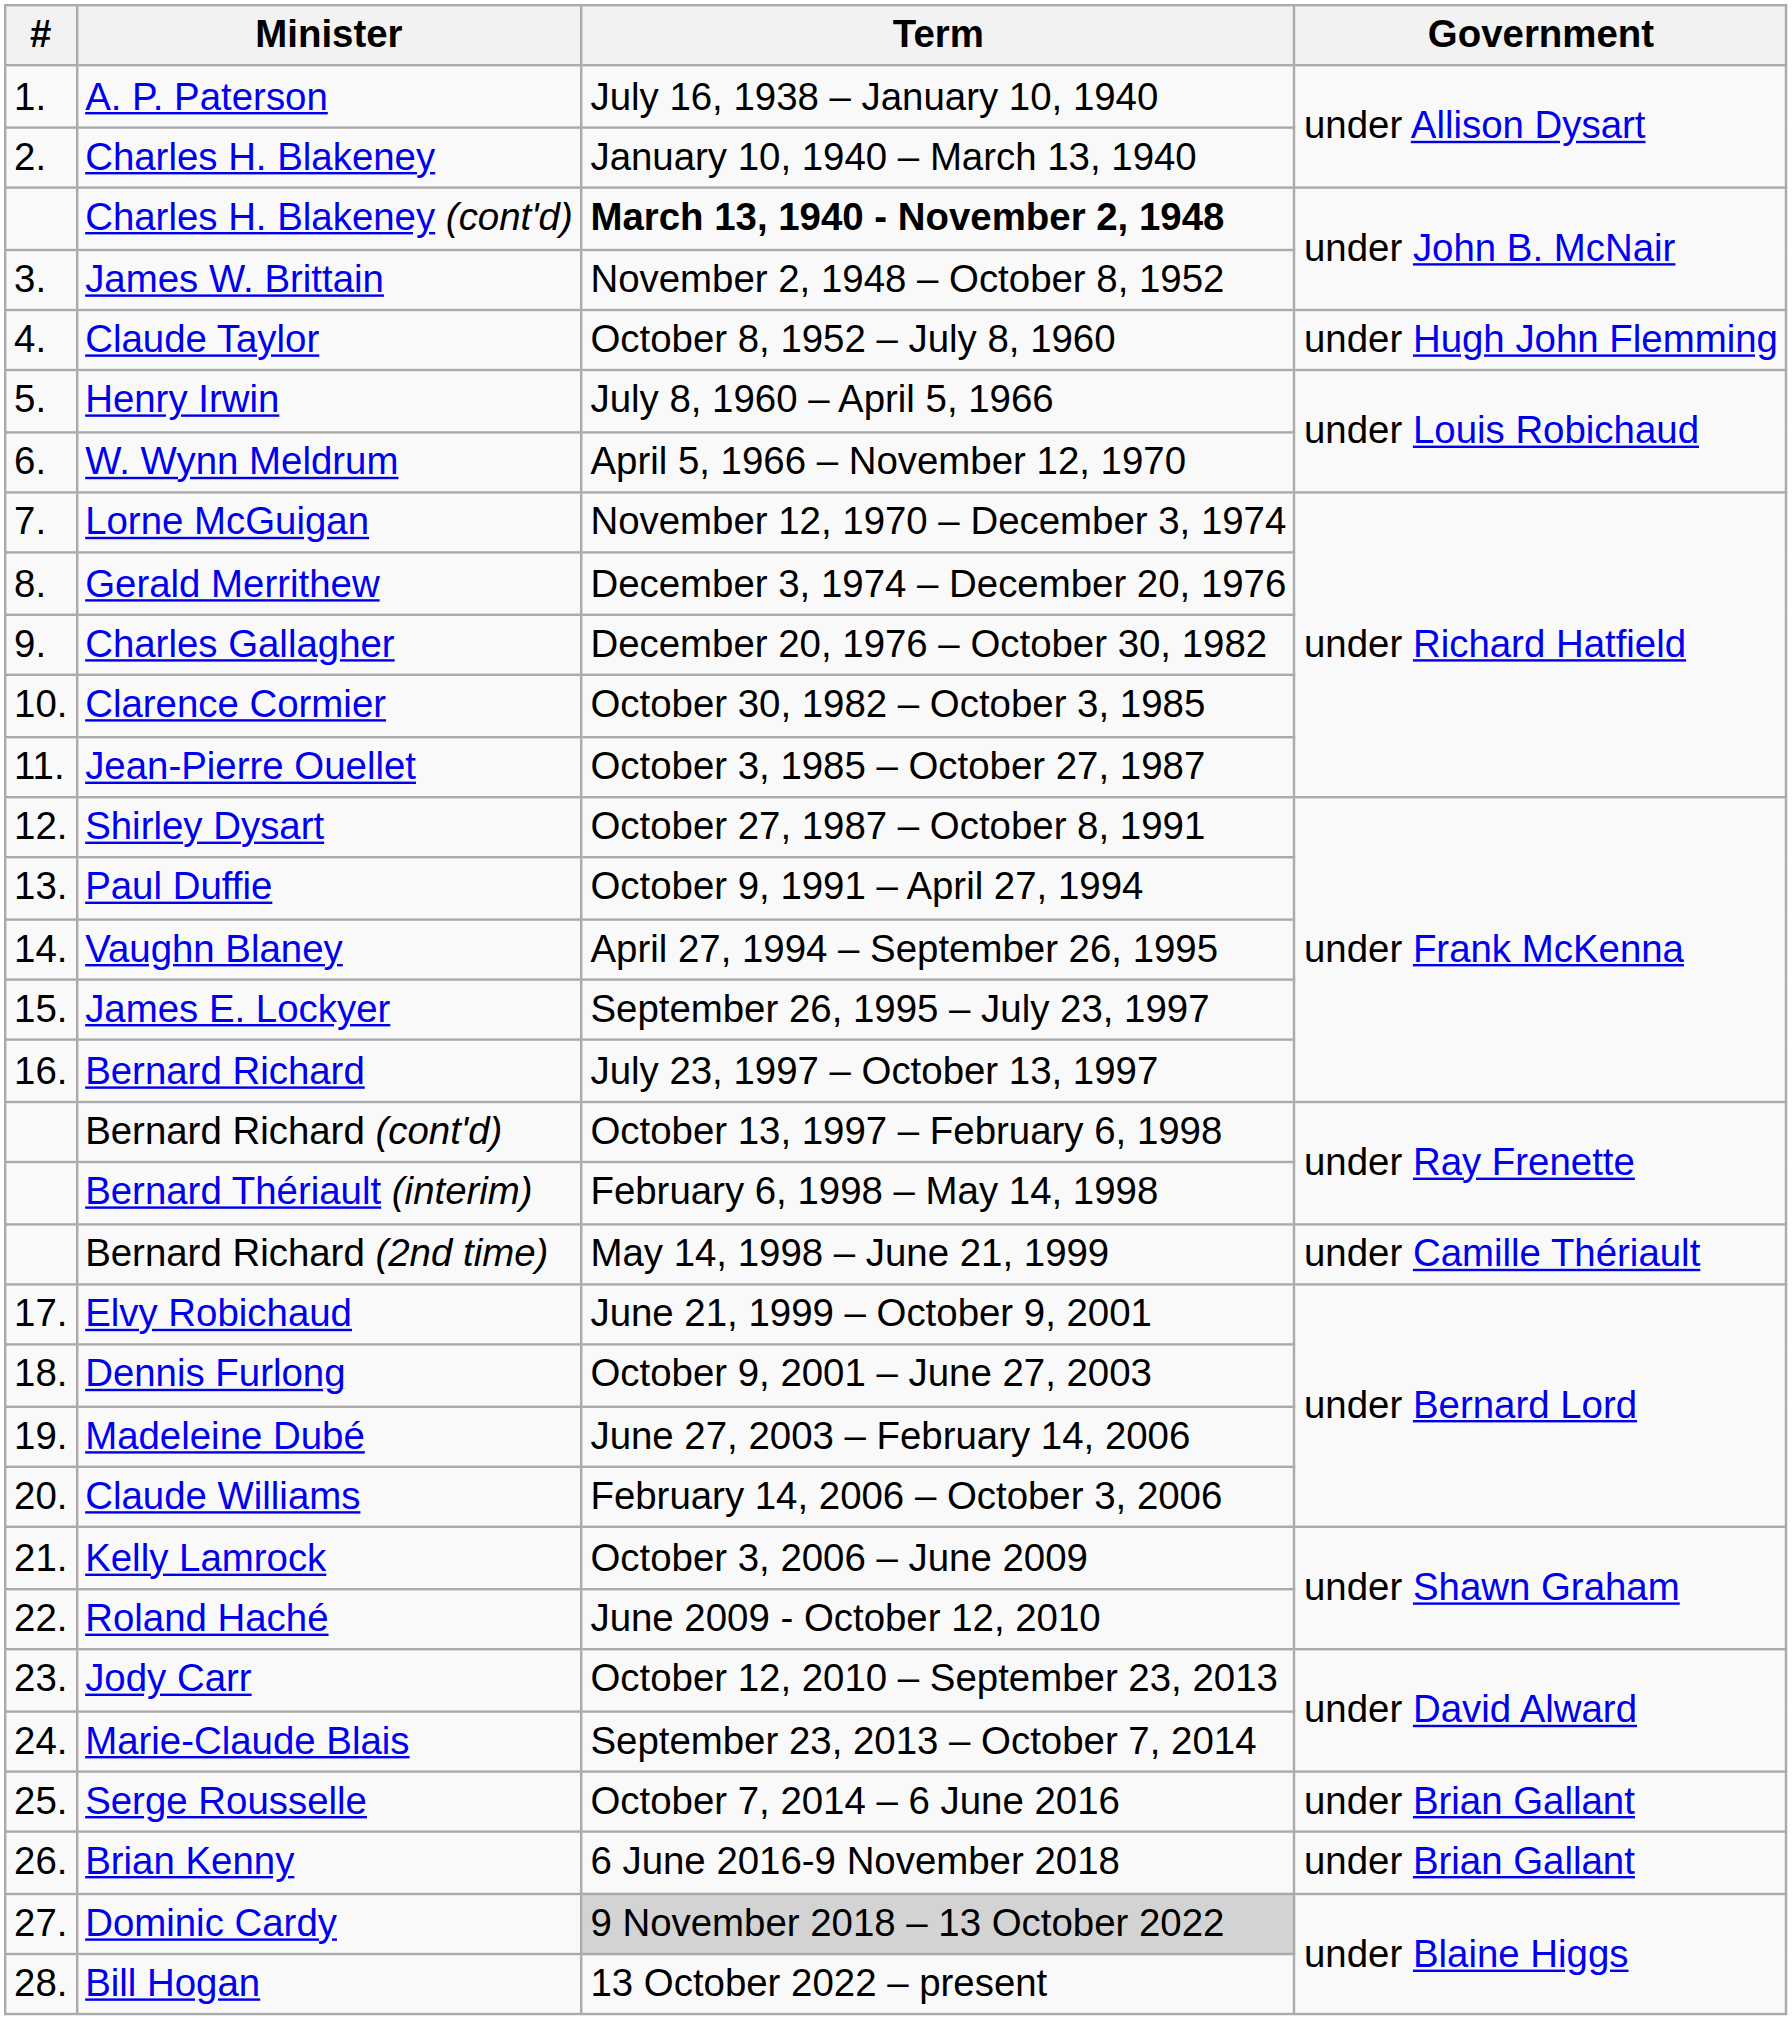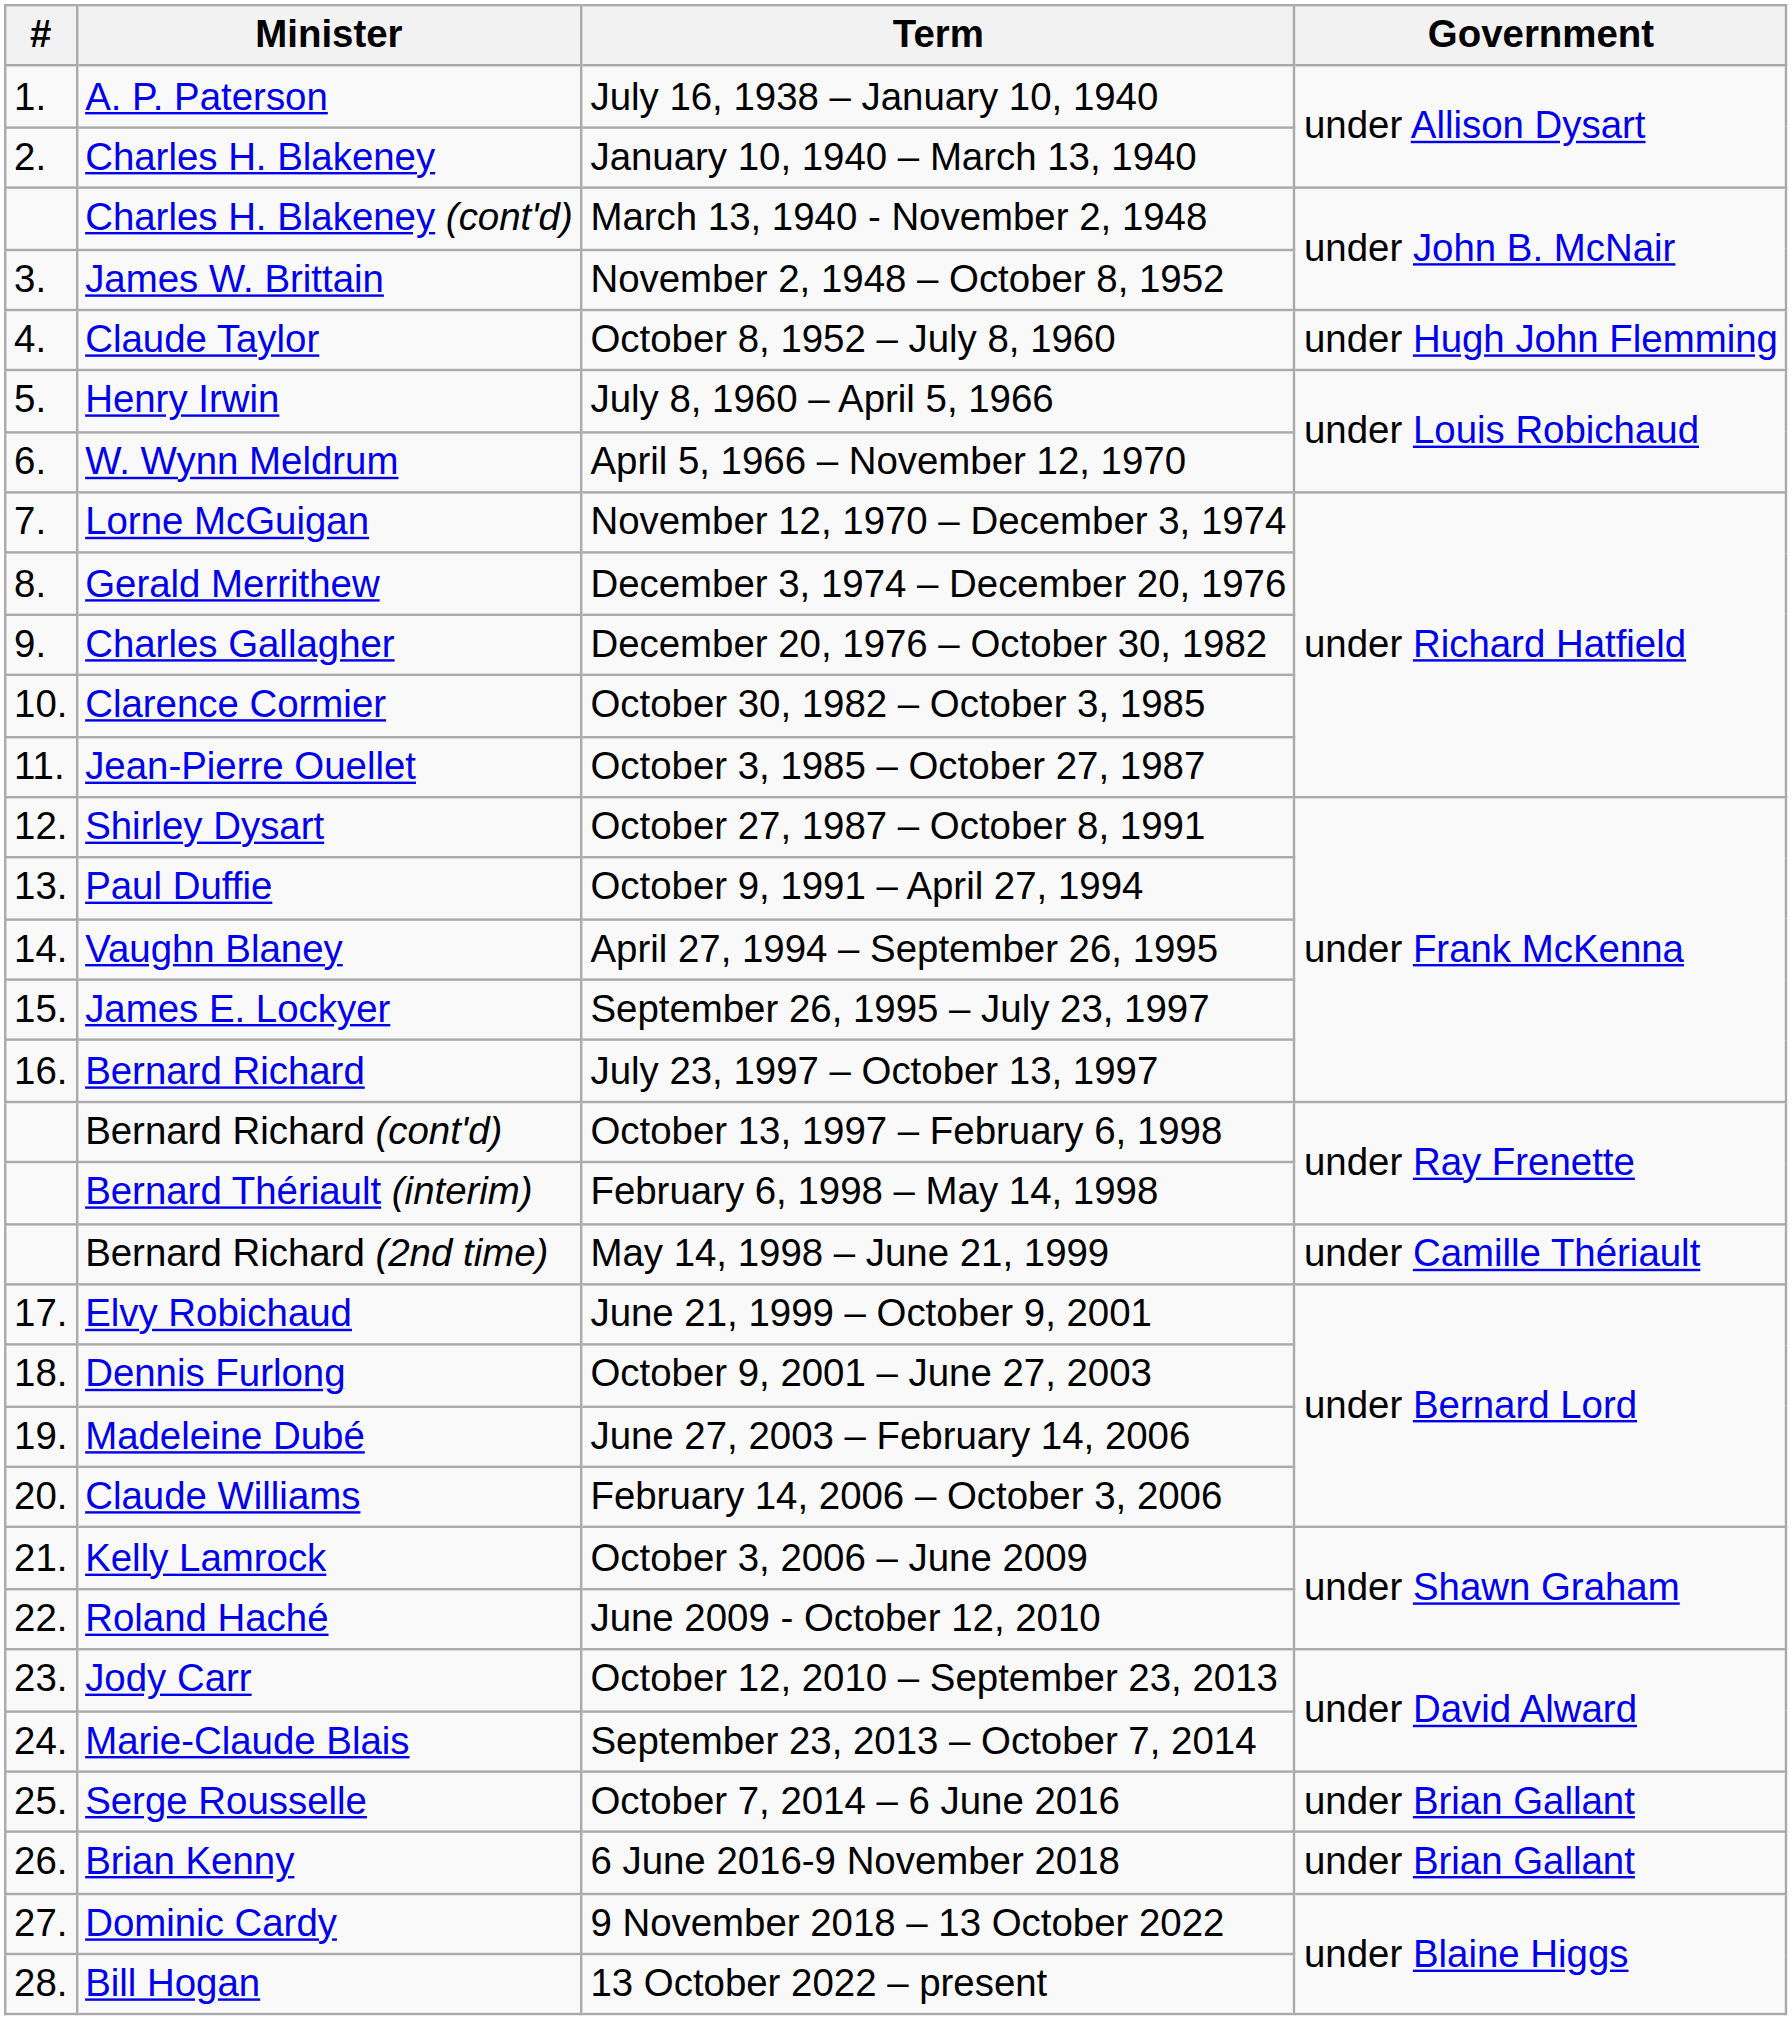(907, 217) bold -> (899, 217) normal
(907, 1922) lightgrey background -> (907, 1922) no background
